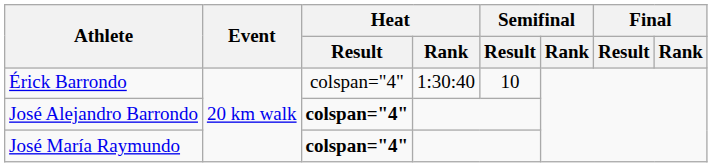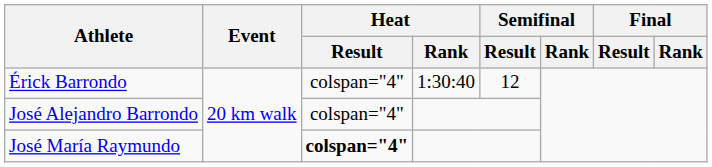(510, 83) 10 -> (510, 83) 12
(357, 114) bold -> (357, 114) normal
